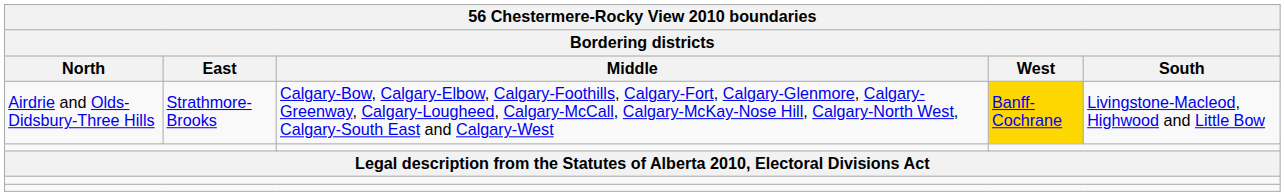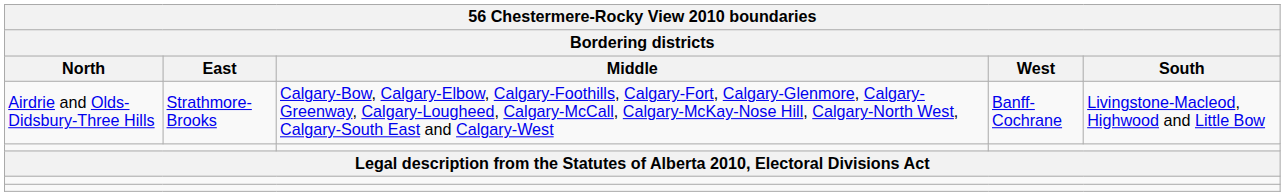(1027, 112) gold background -> (1027, 112) no background
